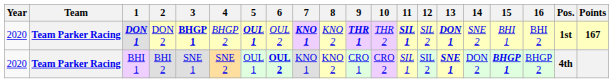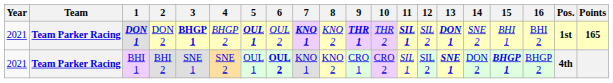(17, 35) 2020 -> (17, 35) 2021
(593, 35) 167 -> (593, 35) 165
(17, 64) 2020 -> (17, 64) 2021
